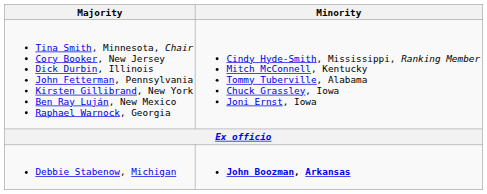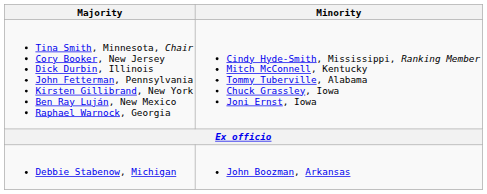(339, 172) bold -> (339, 172) normal
